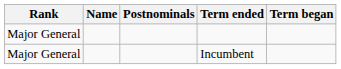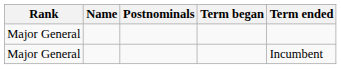columns swapped: (302, 14) <-> (232, 14)
